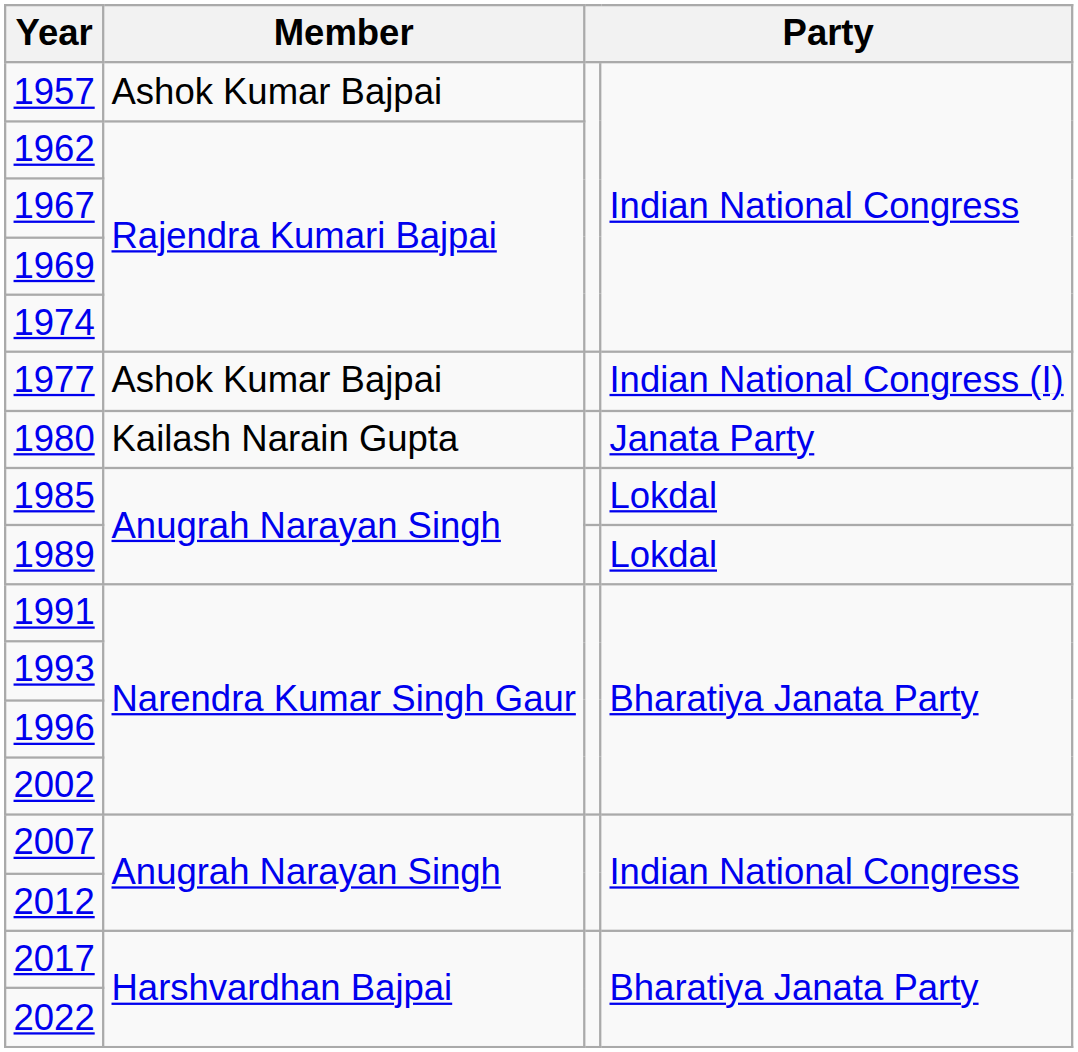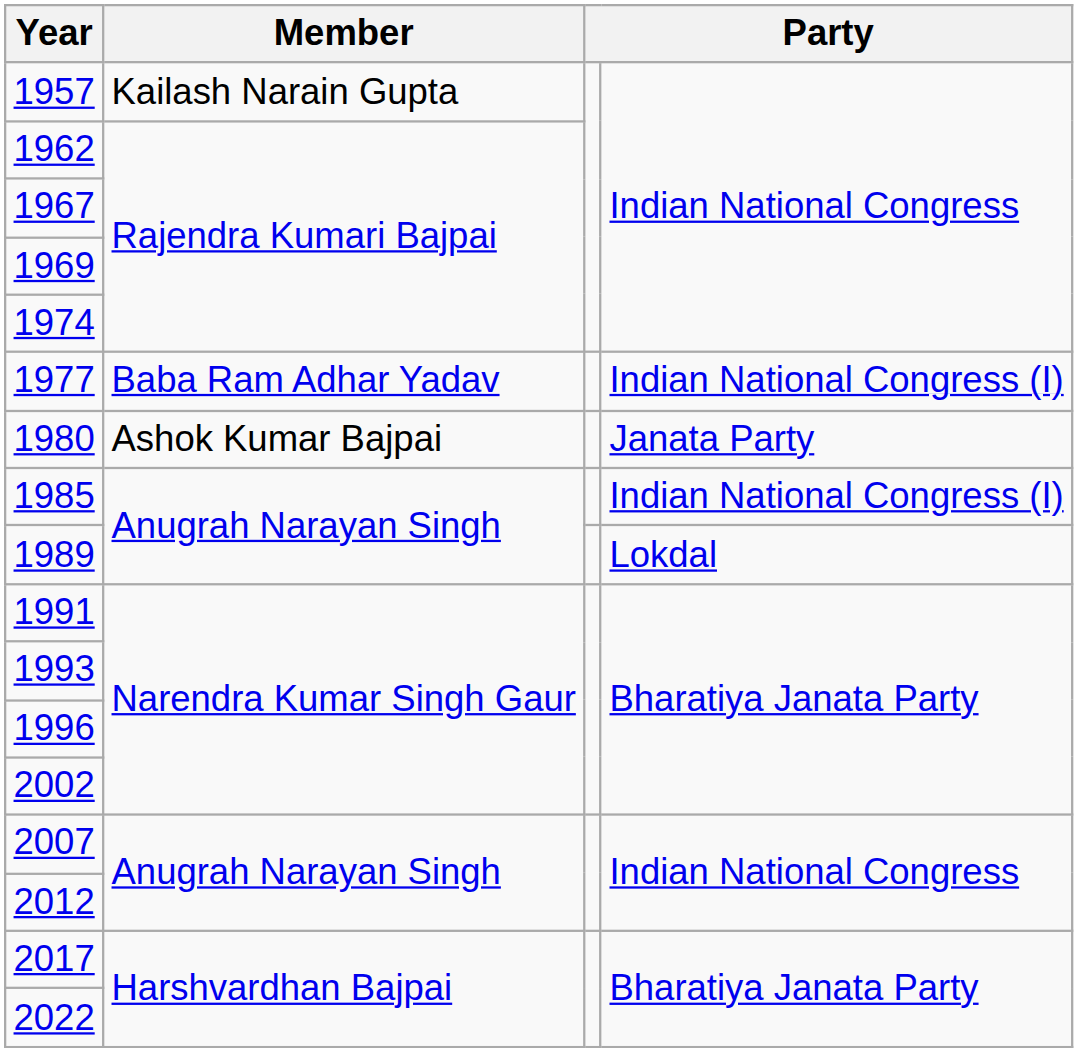(277, 91) Ashok Kumar Bajpai -> (285, 91) Kailash Narain Gupta
(277, 380) Ashok Kumar Bajpai -> (306, 380) Baba Ram Adhar Yadav
(285, 438) Kailash Narain Gupta -> (277, 438) Ashok Kumar Bajpai
(663, 496) Lokdal -> (837, 496) Indian National Congress (I)
